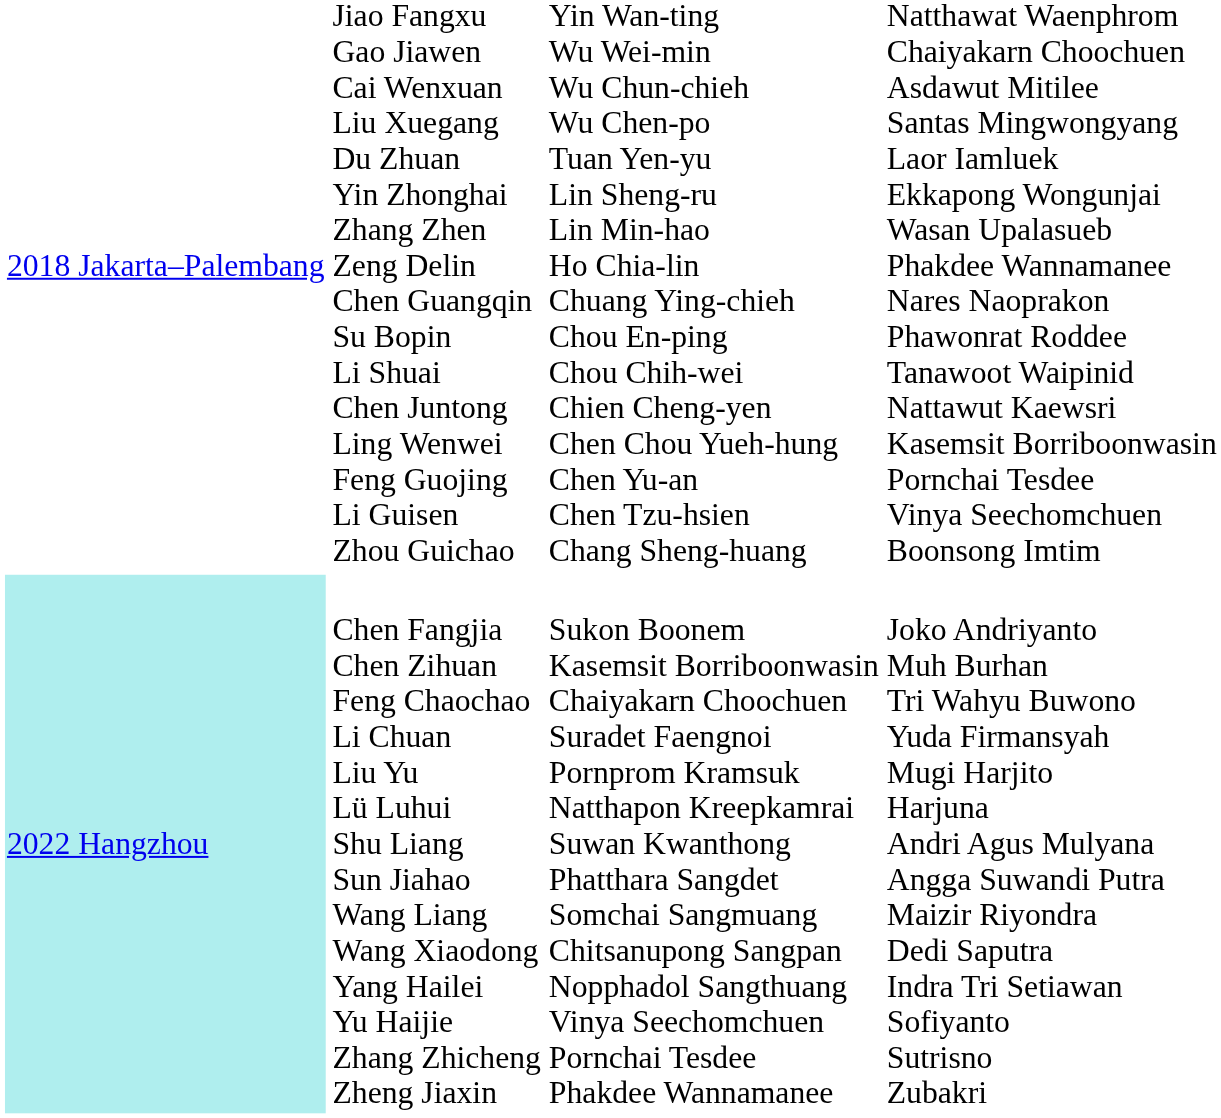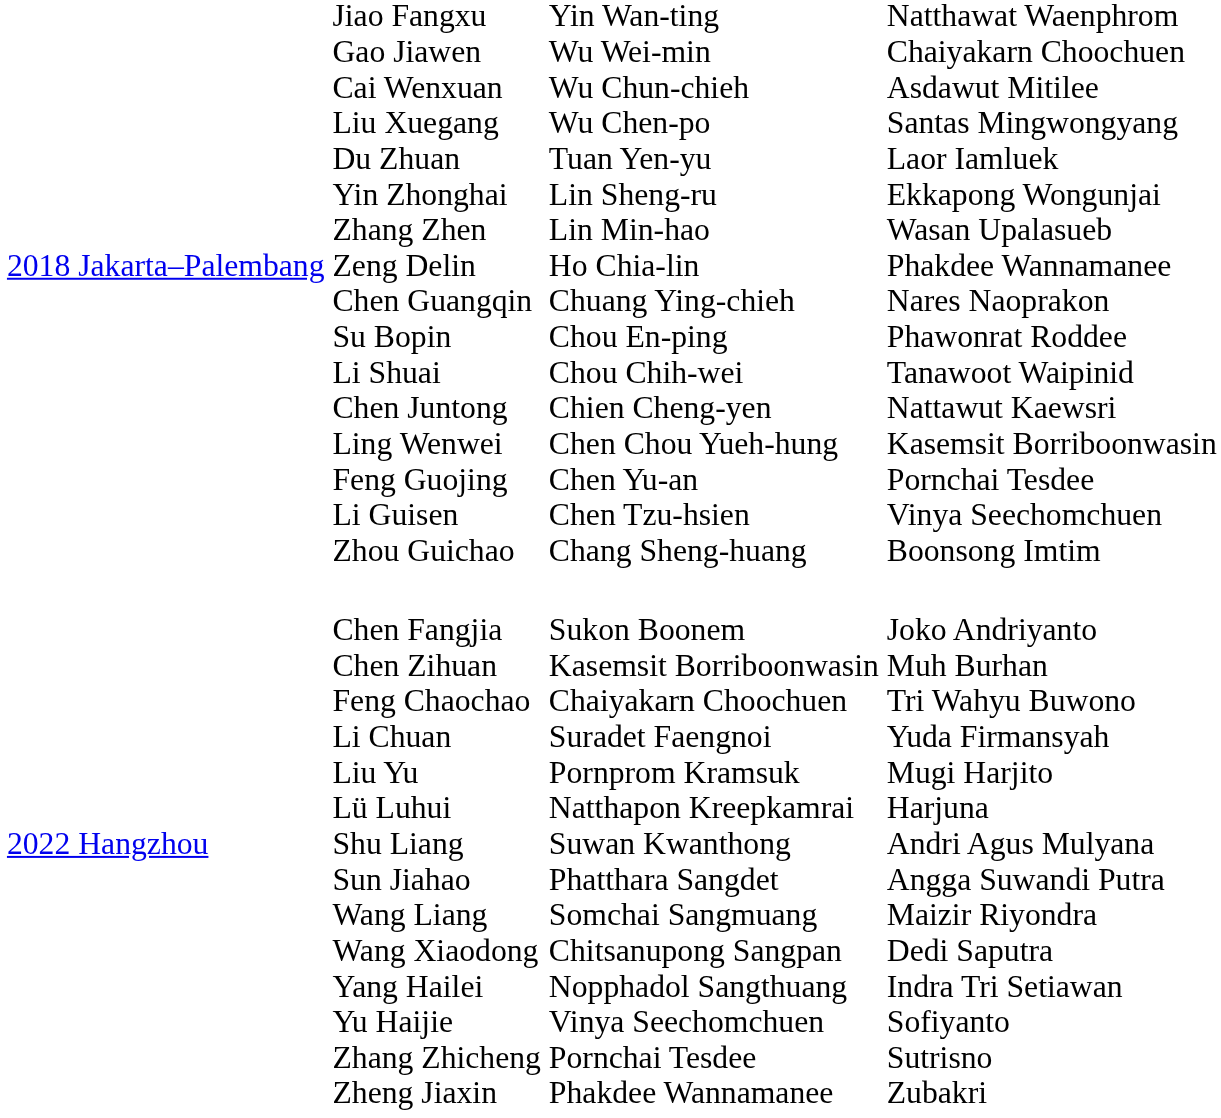(108, 843) paleturquoise background -> (108, 843) no background
